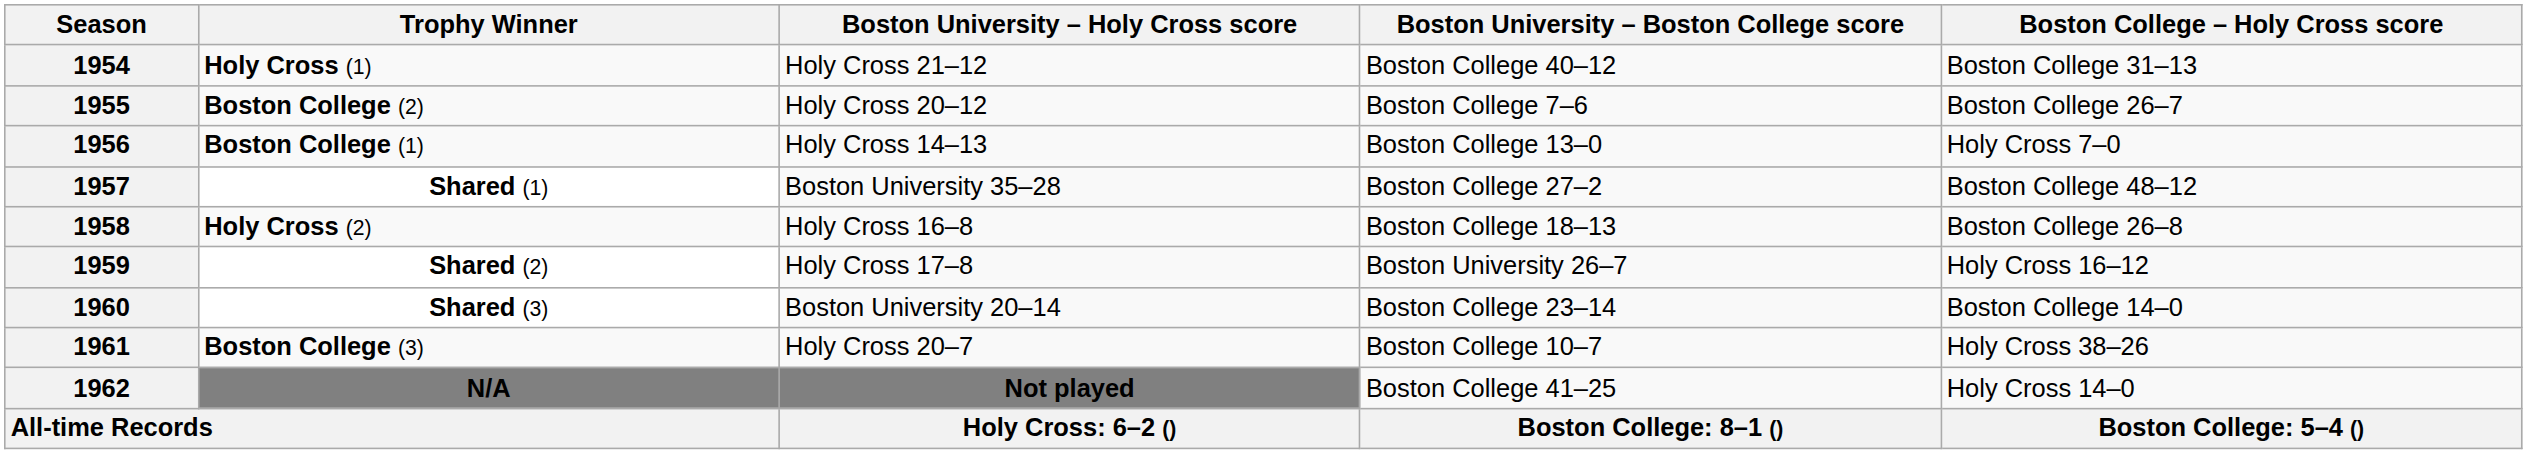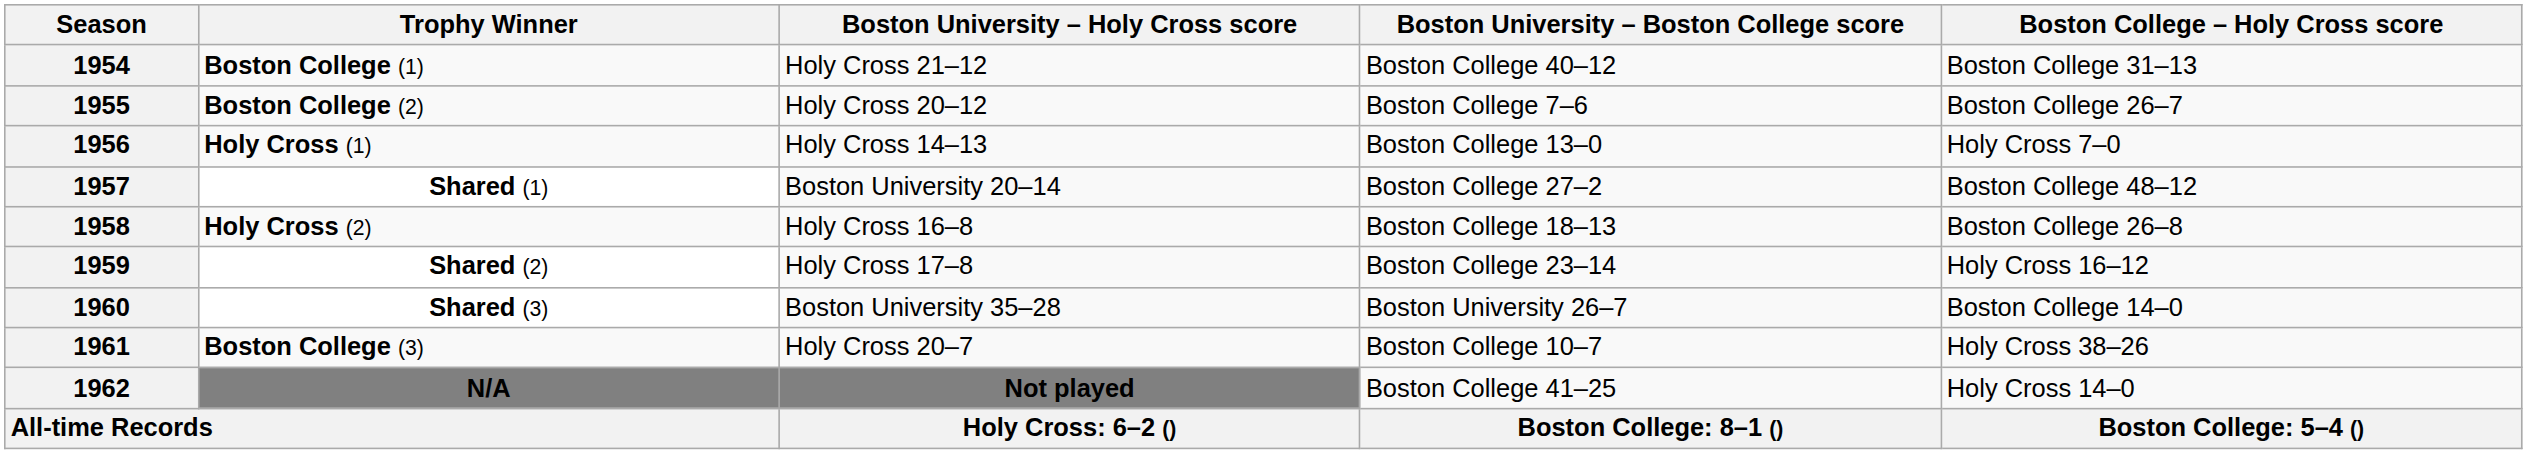(288, 65) Holy Cross (1) -> (314, 65) Boston College (1)
(314, 145) Boston College (1) -> (288, 145) Holy Cross (1)
(923, 186) Boston University 35–28 -> (923, 186) Boston University 20–14
(1497, 266) Boston University 26–7 -> (1491, 266) Boston College 23–14
(923, 307) Boston University 20–14 -> (923, 307) Boston University 35–28
(1491, 307) Boston College 23–14 -> (1497, 307) Boston University 26–7
